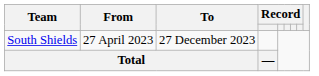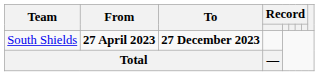(118, 40) normal -> (119, 40) bold
(207, 40) normal -> (211, 40) bold
